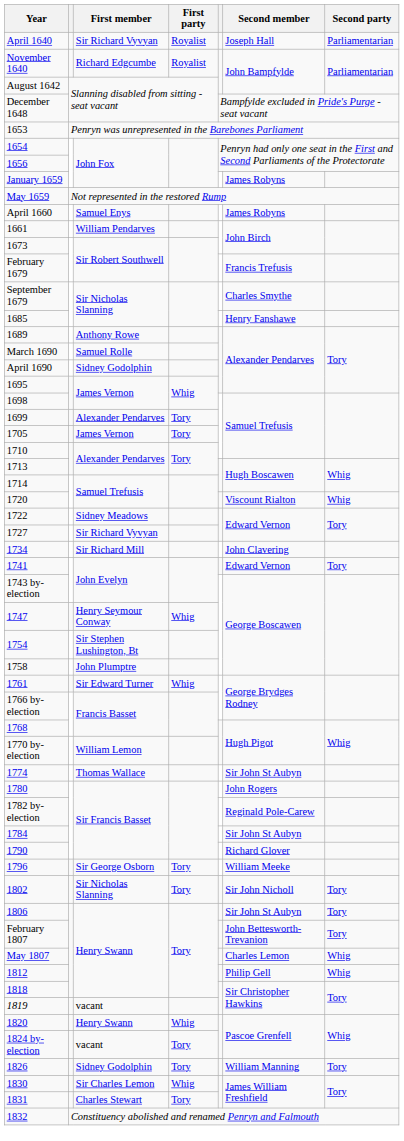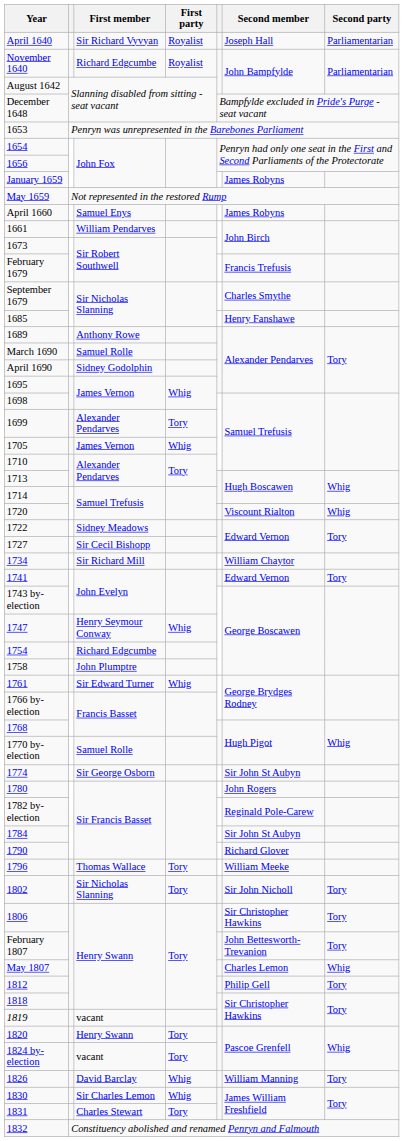(181, 434) Tory -> (180, 445) Whig
(117, 533) Sir Richard Vyvyan -> (113, 544) Sir Cecil Bishopp
(257, 549) John Clavering -> (259, 561) William Chaytor
(107, 644) Sir Stephen Lushington, Bt -> (116, 650) Richard Edgcumbe
(109, 750) William Lemon -> (105, 750) Samuel Rolle
(110, 773) Thomas Wallace -> (116, 773) Sir George Osborn
(115, 867) Sir George Osborn -> (111, 867) Thomas Wallace
(263, 911) Sir John St Aubyn -> (256, 917) Sir Christopher Hawkins
(339, 973) Whig -> (337, 984) Tory
(183, 1022) Whig -> (178, 1034) Tory
(114, 1067) Sidney Godolphin -> (107, 1078) David Barclay
(181, 1067) Tory -> (180, 1078) Whig
